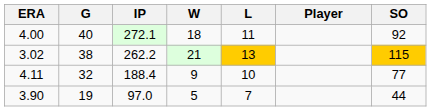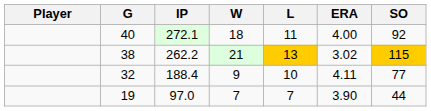columns swapped: (324, 14) <-> (31, 14)
(194, 95) 5 -> (236, 95) 7
